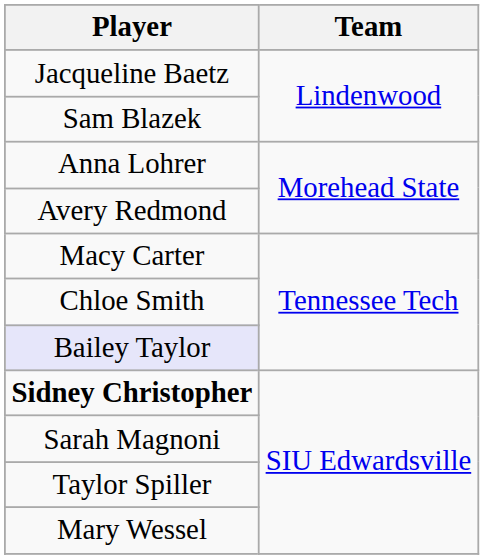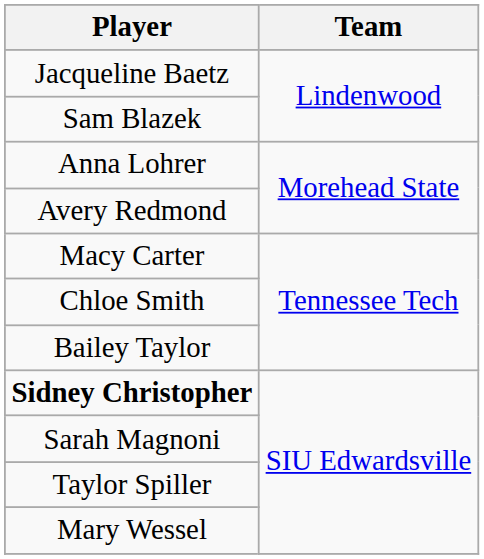(132, 347) lavender background -> (132, 347) no background
